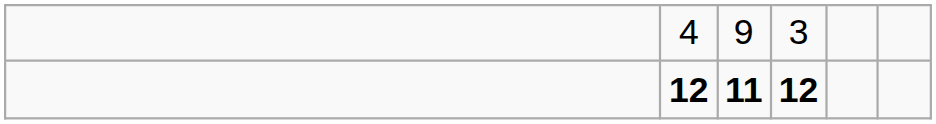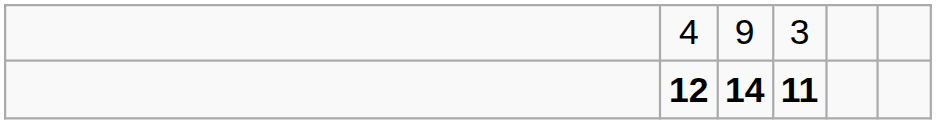(744, 88) 11 -> (745, 88) 14
(799, 88) 12 -> (800, 88) 11
